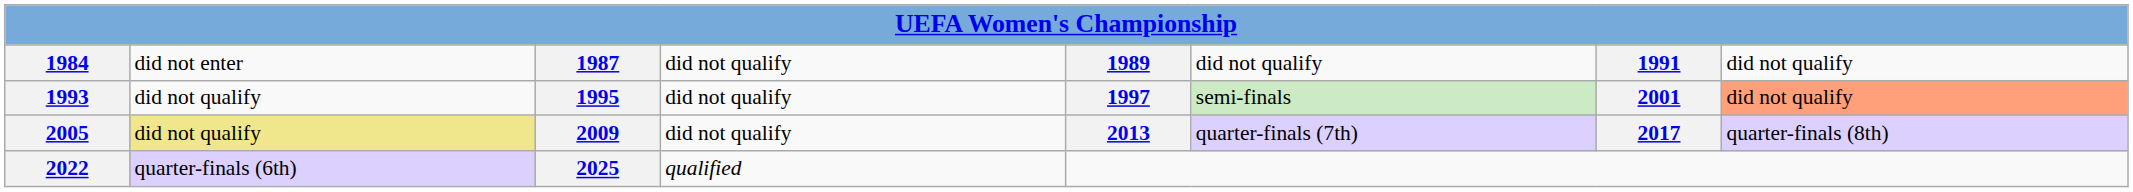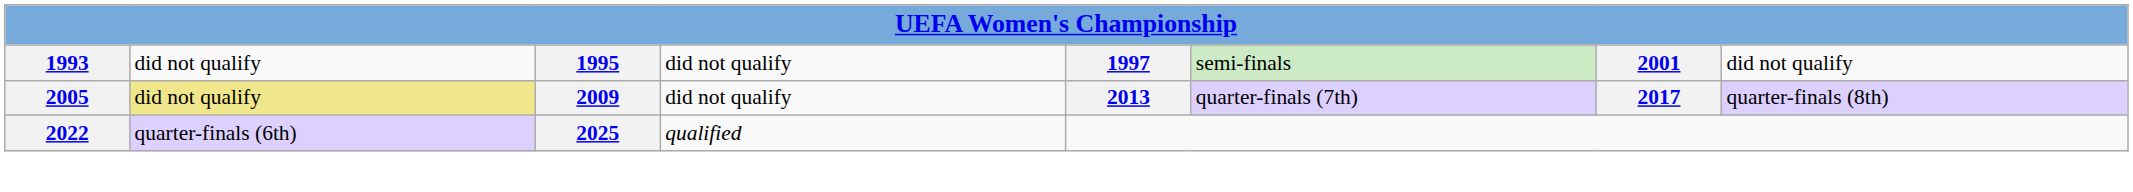- row: (67, 62)
(1790, 97) lightsalmon background -> (1790, 62) no background
